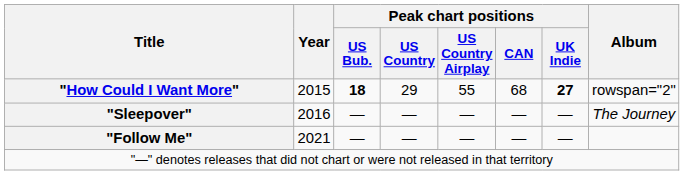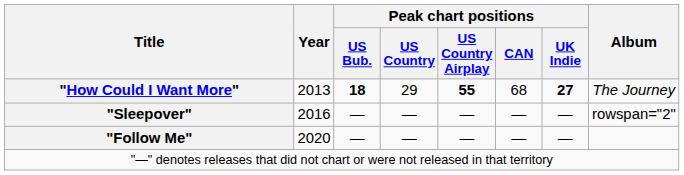(314, 90) 2015 -> (314, 90) 2013
(467, 90) normal -> (467, 90) bold
(634, 90) rowspan="2" -> (634, 90) The Journey
(634, 114) The Journey -> (634, 114) rowspan="2"
(314, 138) 2021 -> (314, 138) 2020
